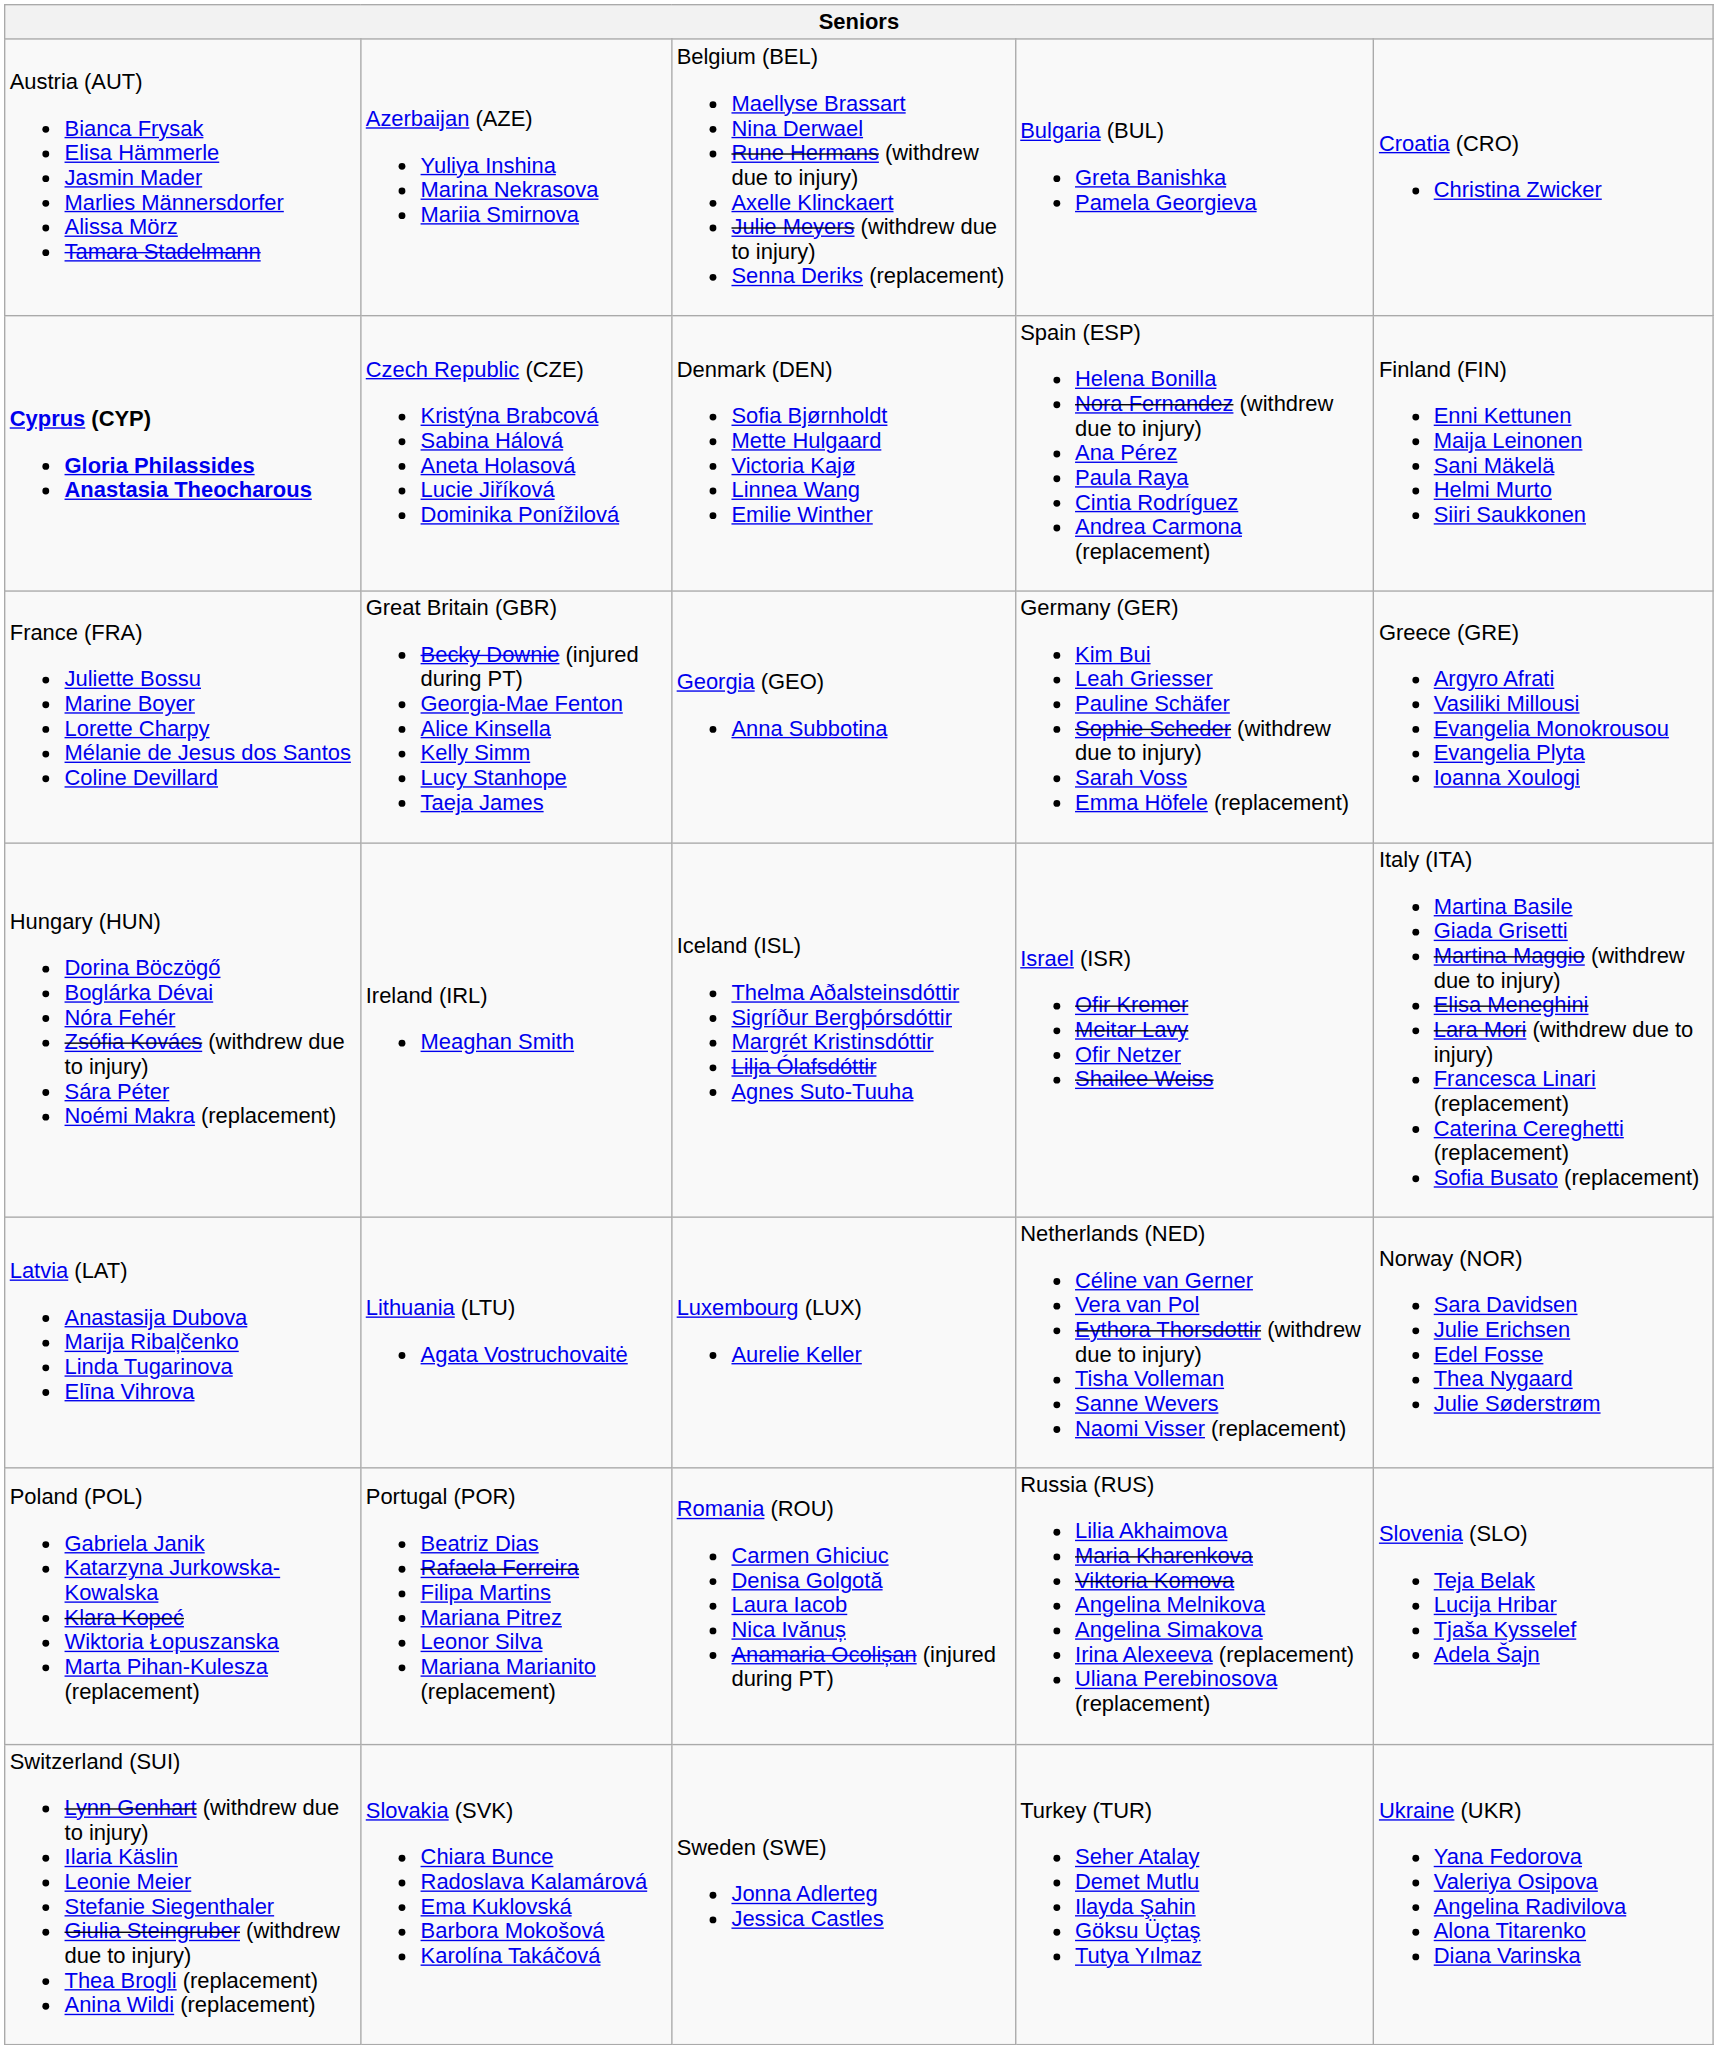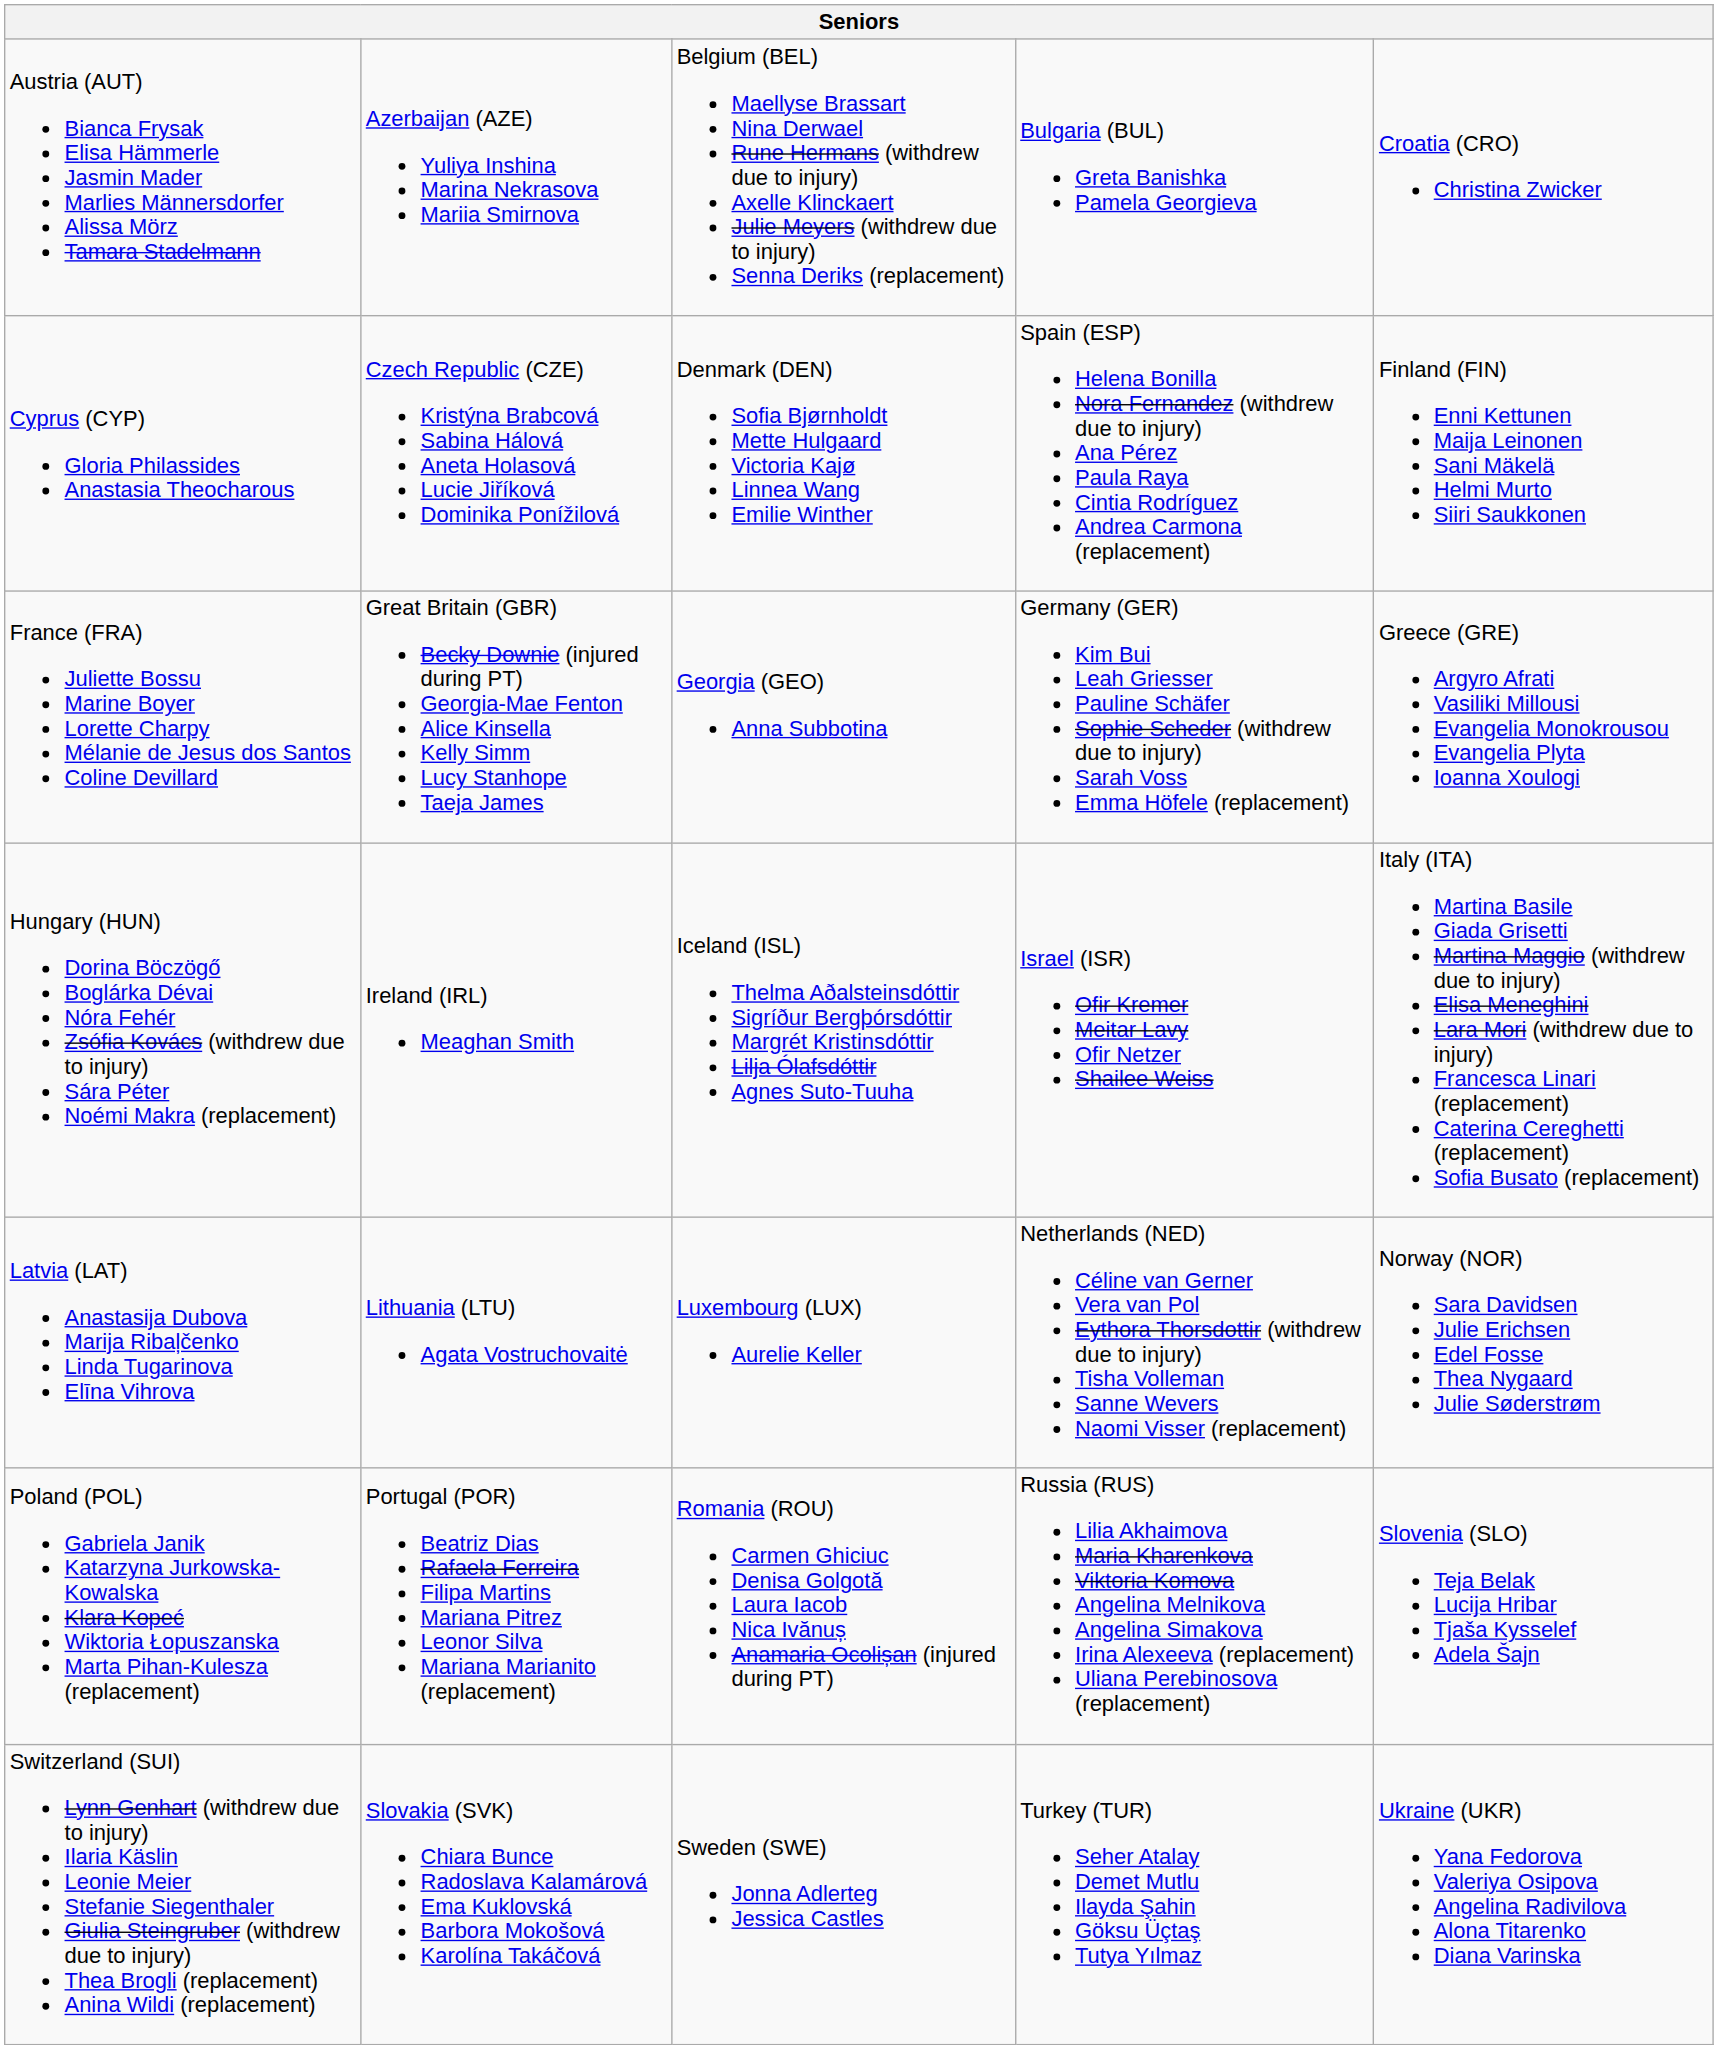(183, 455) bold -> (183, 455) normal
